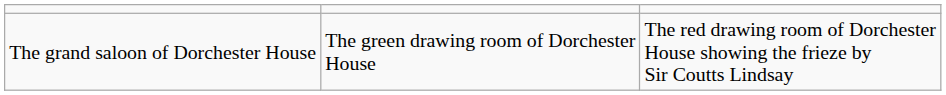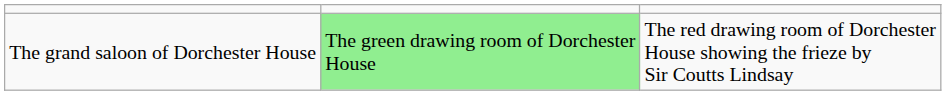(480, 51) no background -> (480, 51) lightgreen background
